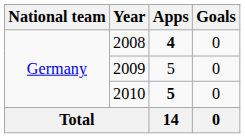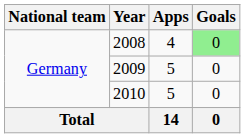(171, 42) bold -> (171, 42) normal
(216, 42) no background -> (216, 42) lightgreen background
(171, 94) bold -> (171, 94) normal
